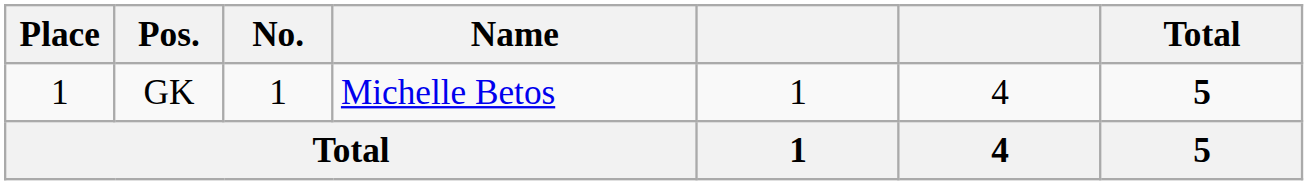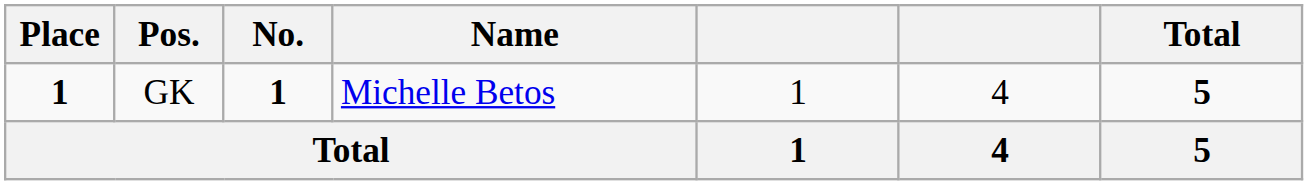(60, 91) normal -> (60, 91) bold
(278, 91) normal -> (278, 91) bold
